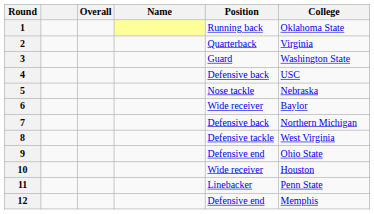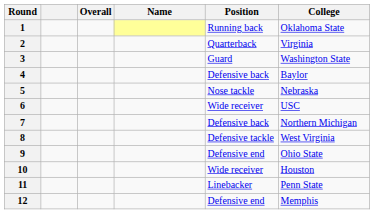(290, 75) USC -> (294, 75) Baylor
(294, 106) Baylor -> (290, 106) USC
